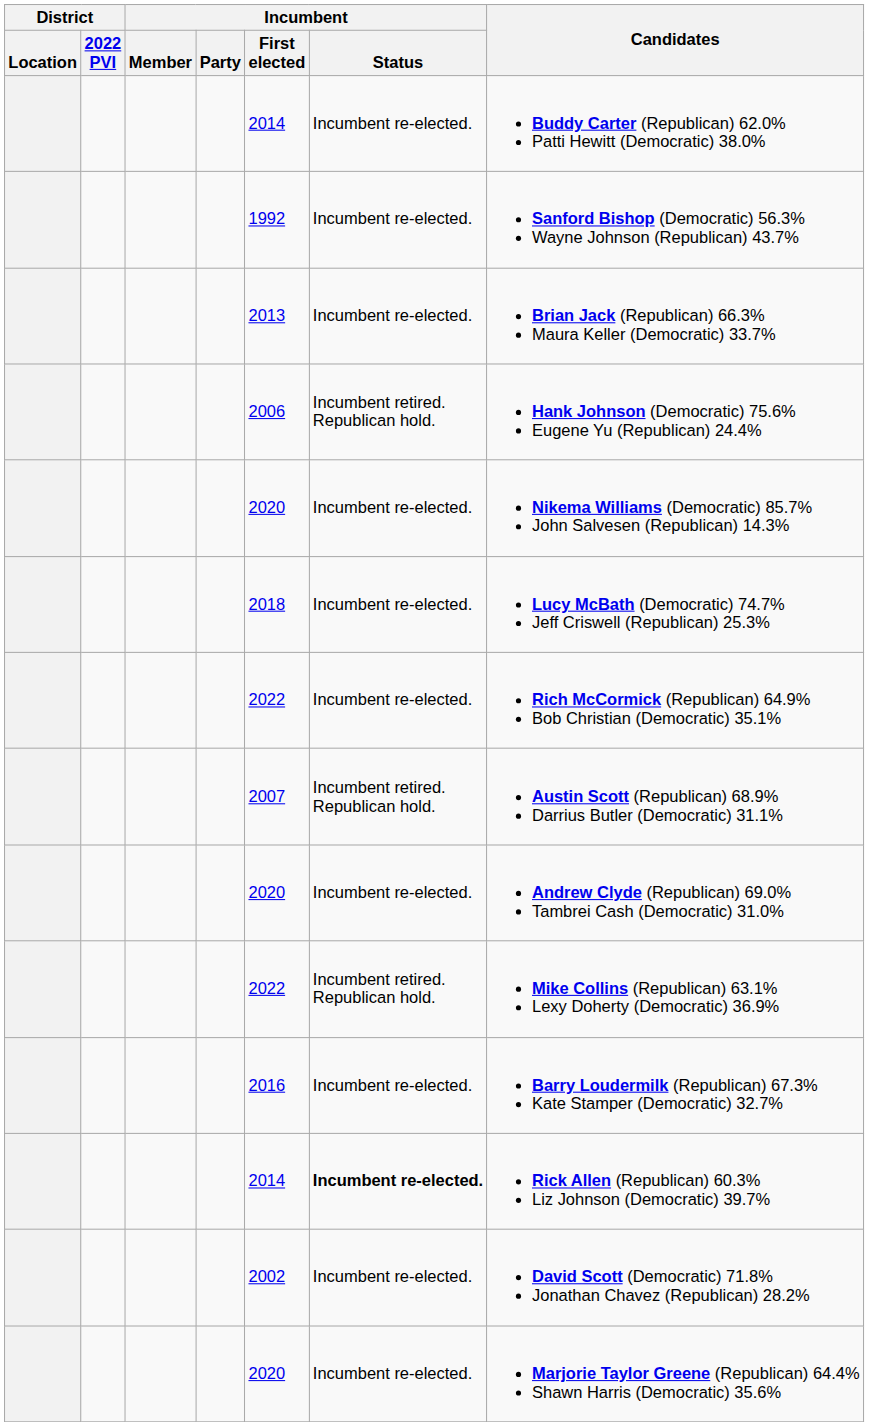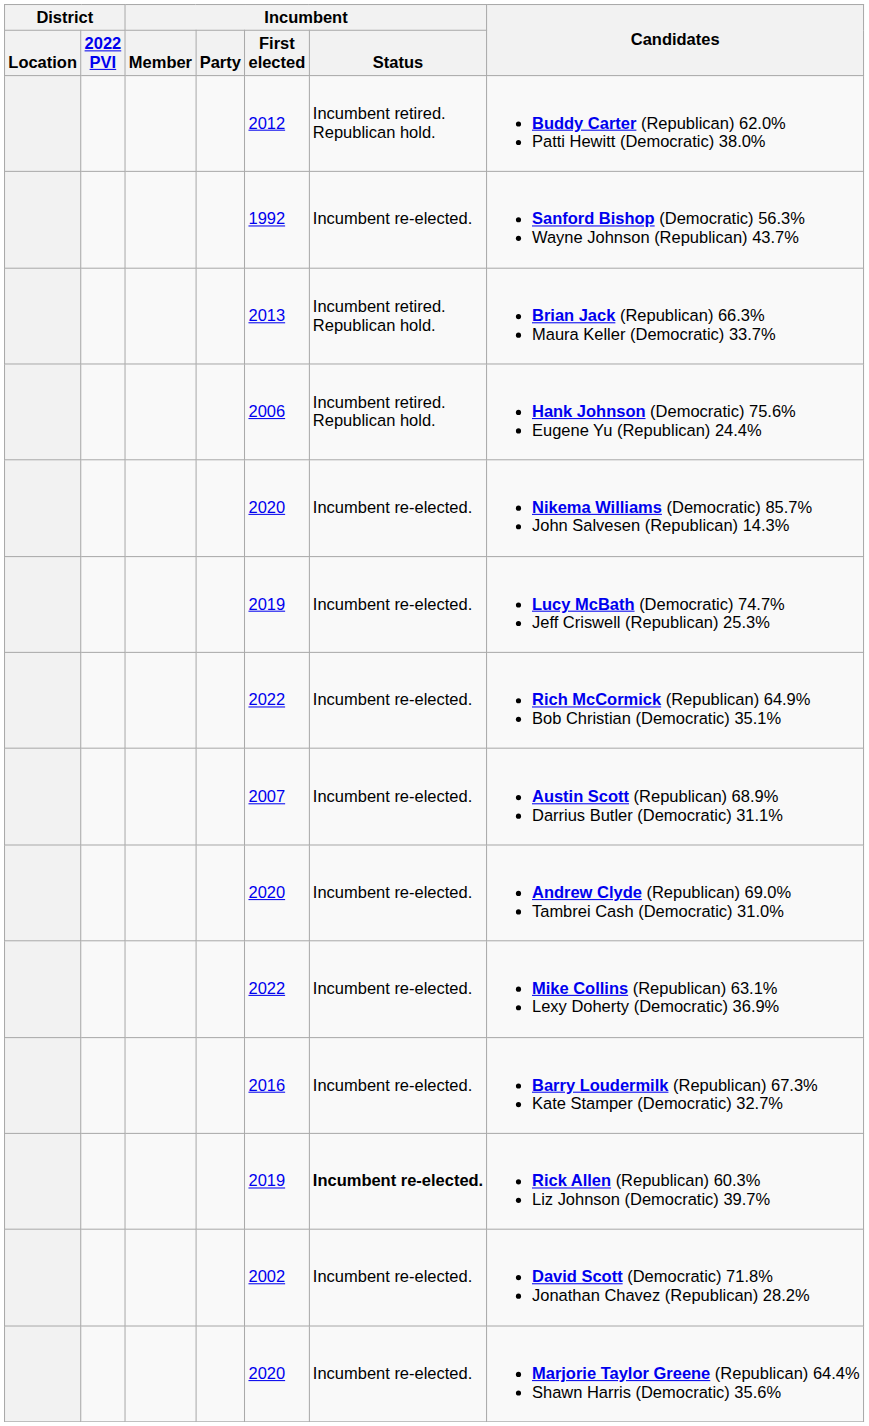(267, 123) 2014 -> (267, 123) 2012
(393, 123) Incumbent re-elected. -> (379, 123) Incumbent retired. Republican hold.
(393, 315) Incumbent re-elected. -> (379, 315) Incumbent retired. Republican hold.
(267, 604) 2018 -> (267, 604) 2019
(379, 796) Incumbent retired. Republican hold. -> (393, 796) Incumbent re-elected.
(379, 988) Incumbent retired. Republican hold. -> (393, 988) Incumbent re-elected.
(267, 1181) 2014 -> (267, 1181) 2019
